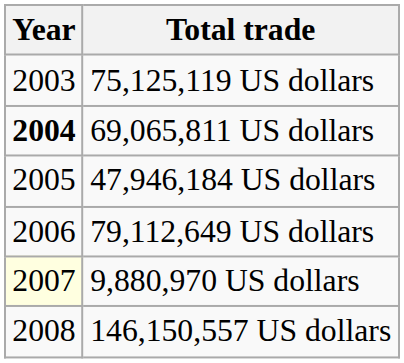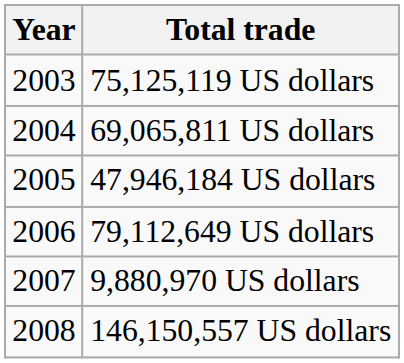(44, 130) bold -> (44, 130) normal
(44, 280) lightyellow background -> (44, 280) no background
